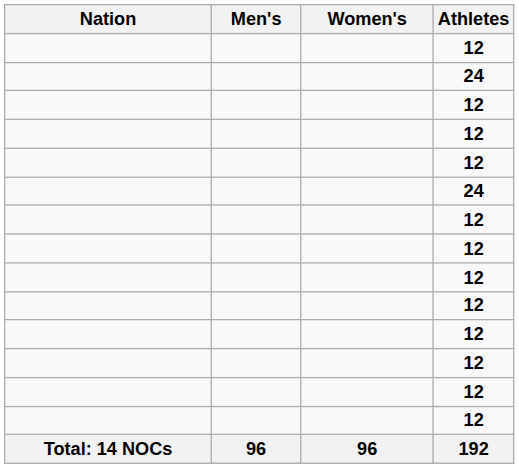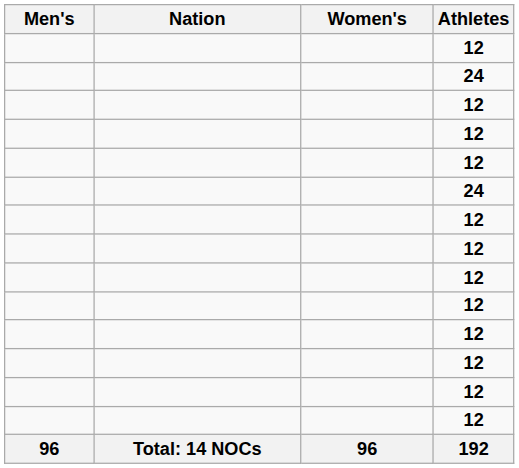columns swapped: (108, 19) <-> (256, 19)
